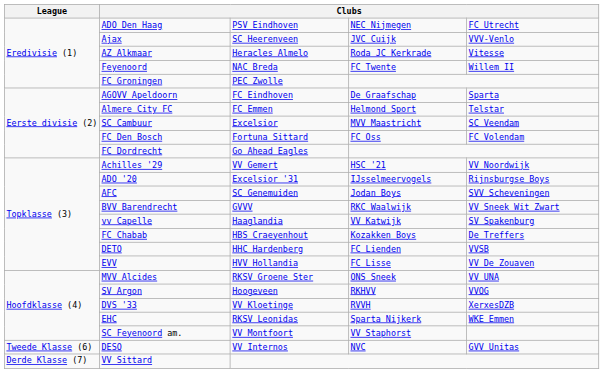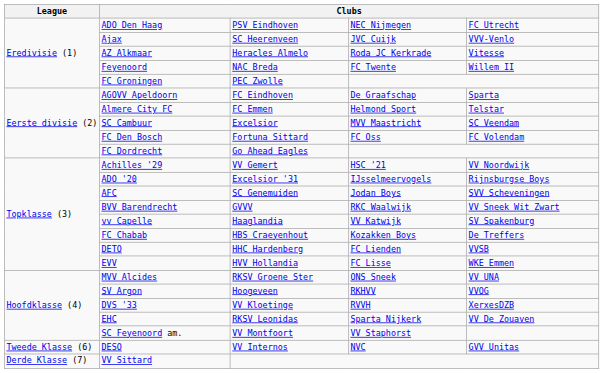(501, 263) VV De Zouaven -> (491, 263) WKE Emmen
(491, 319) WKE Emmen -> (501, 319) VV De Zouaven
